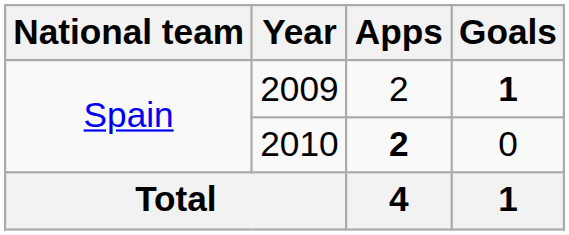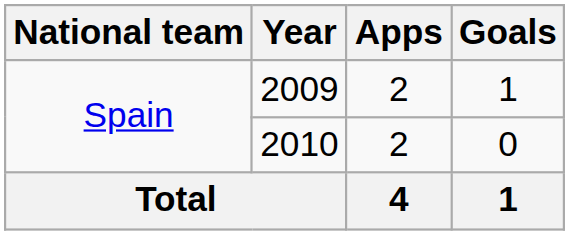(508, 88) bold -> (508, 88) normal
(399, 144) bold -> (399, 144) normal
